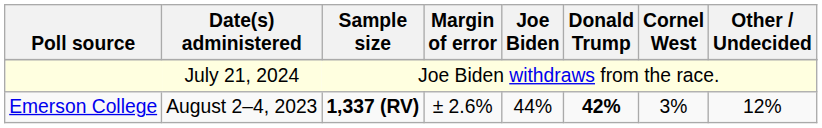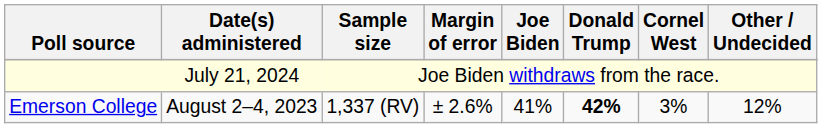(373, 107) bold -> (373, 107) normal
(533, 107) 44% -> (533, 107) 41%
